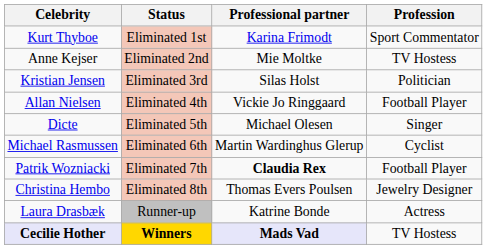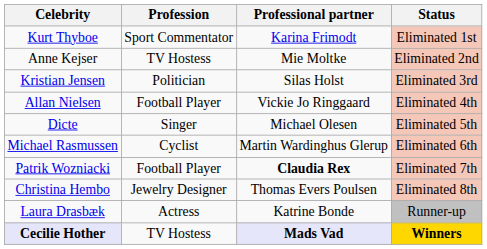columns swapped: (424, 15) <-> (166, 15)
